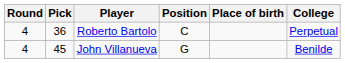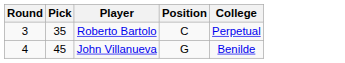- column: (248, 13)
(25, 31) 4 -> (25, 31) 3
(60, 31) 36 -> (60, 31) 35
